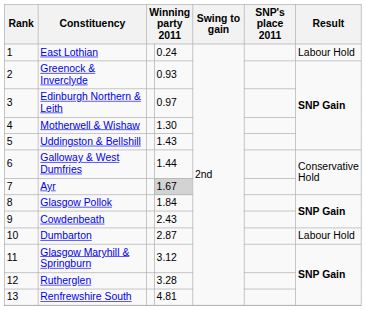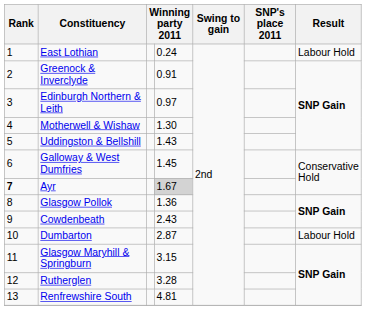(167, 74) 0.93 -> (167, 74) 0.91
(167, 164) 1.44 -> (167, 164) 1.45
(10, 186) normal -> (10, 186) bold
(167, 203) 1.84 -> (167, 203) 1.36
(167, 258) 3.12 -> (167, 258) 3.15
